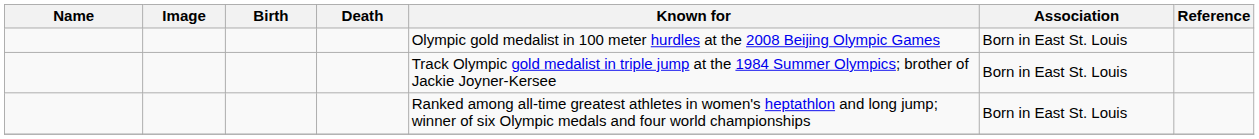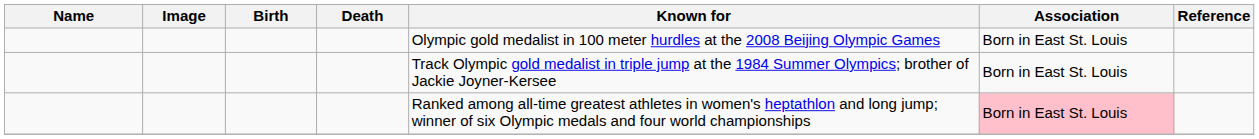(1055, 113) no background -> (1055, 113) pink background
